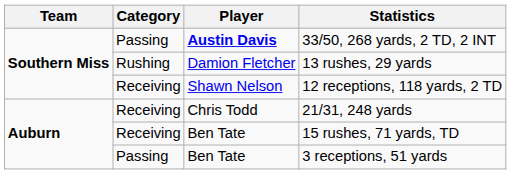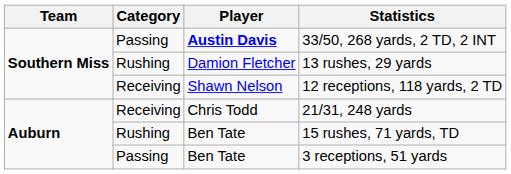(148, 133) Receiving -> (143, 133) Rushing
